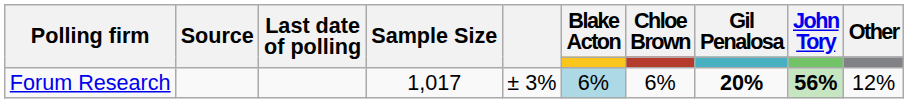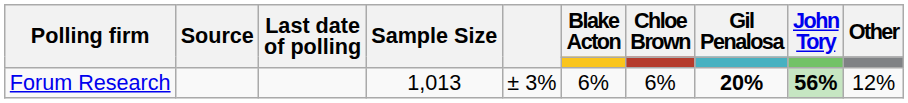(434, 83) 1,017 -> (434, 83) 1,013
(593, 83) lightblue background -> (593, 83) no background
